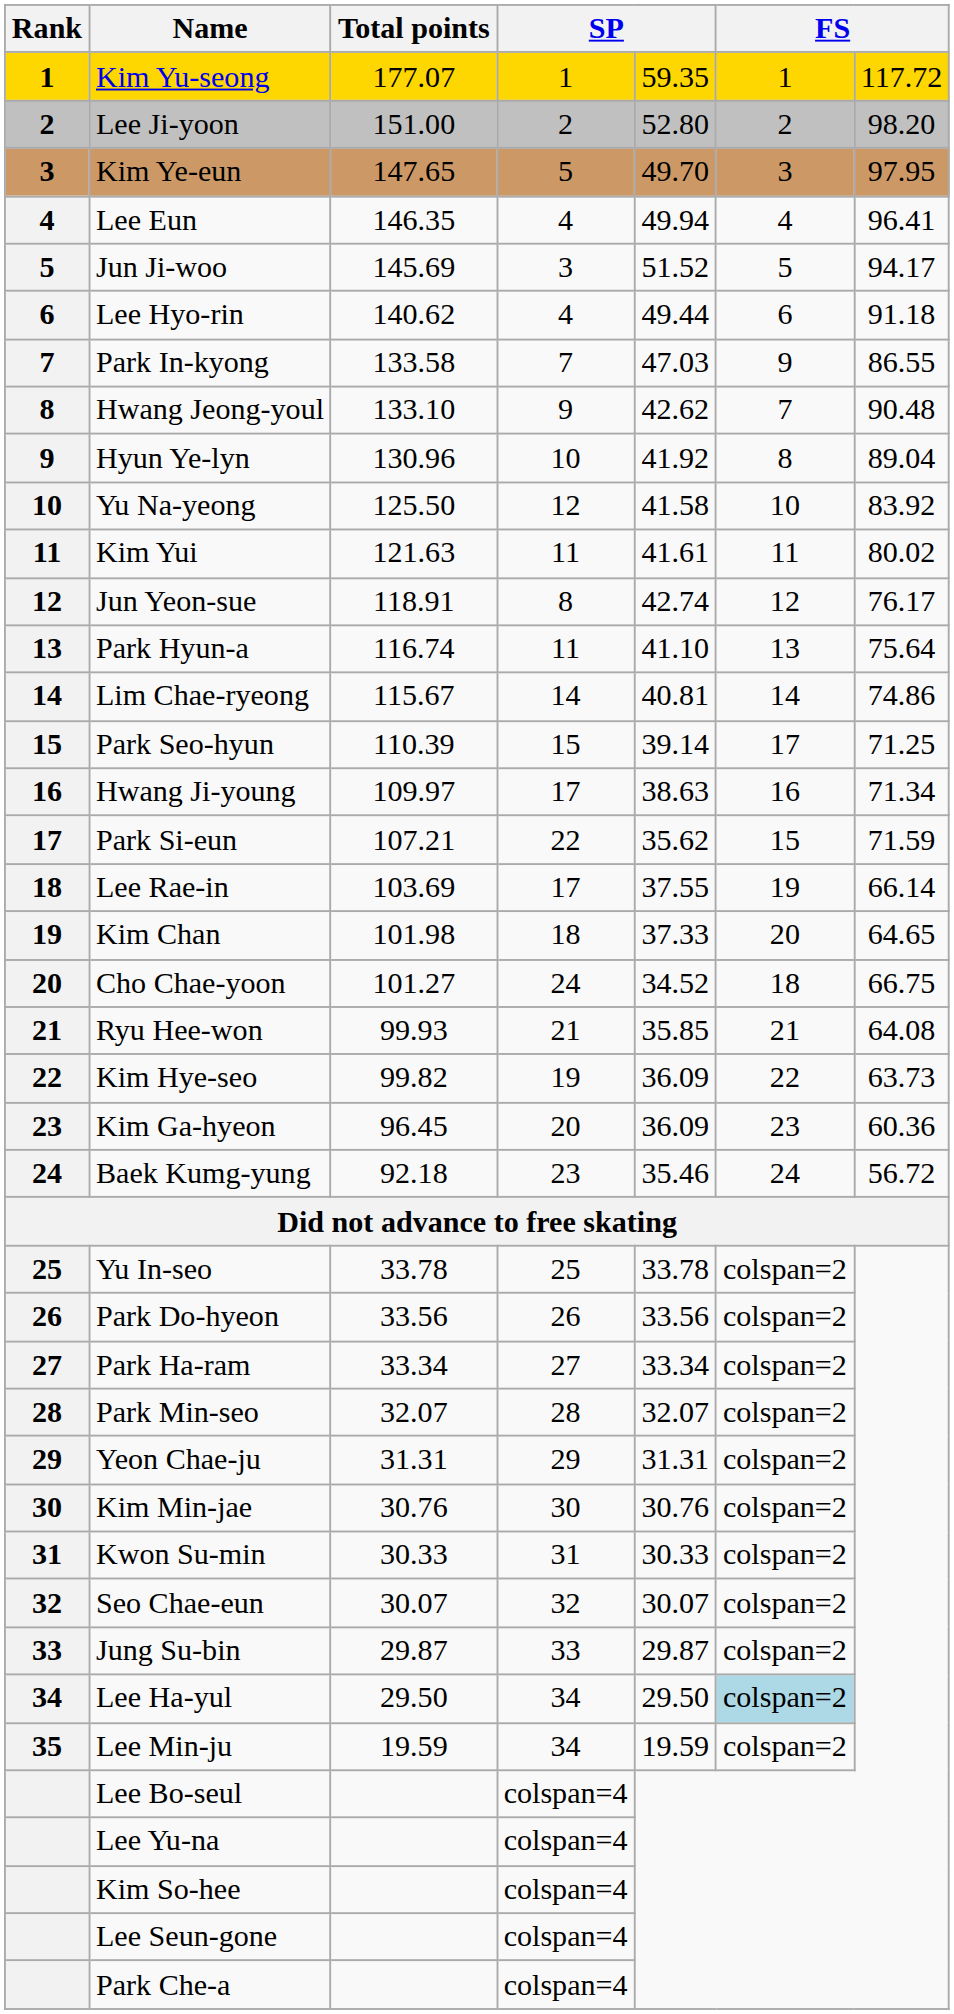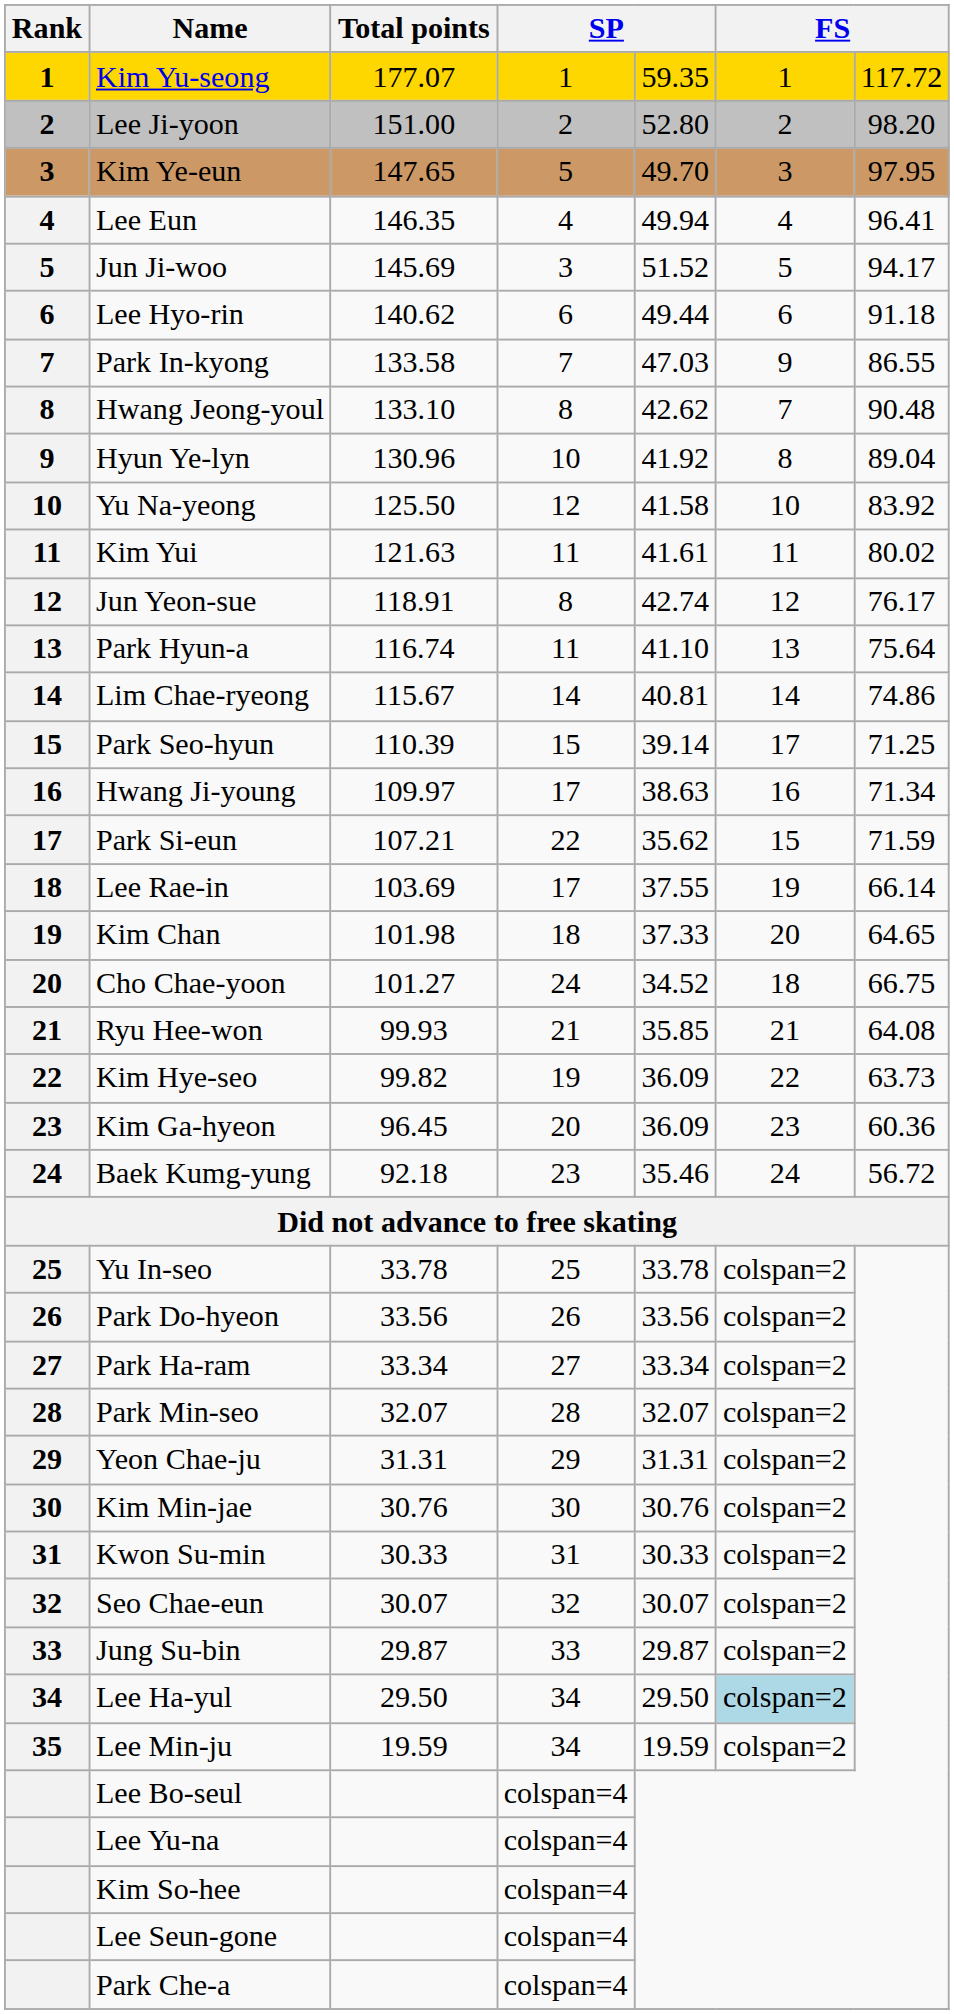(566, 314) 4 -> (566, 314) 6
(566, 409) 9 -> (566, 409) 8
